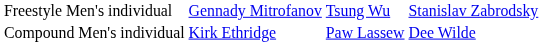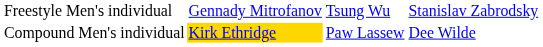(232, 32) no background -> (232, 32) gold background
